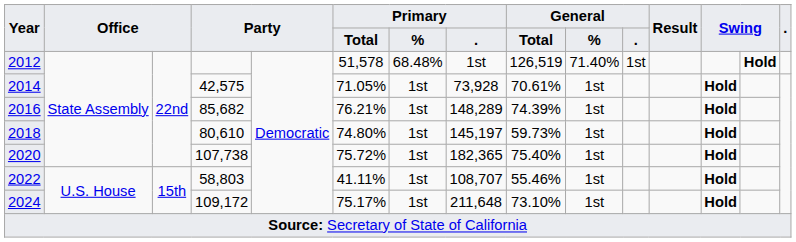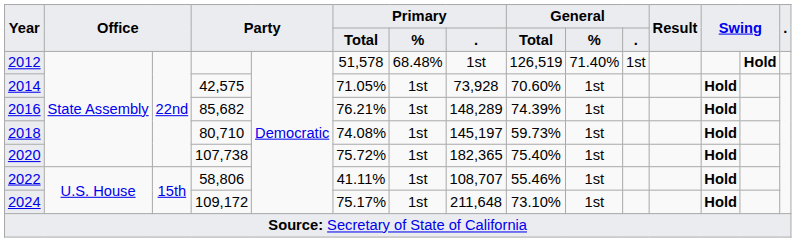(536, 86) 70.61% -> (536, 86) 70.60%
(222, 133) 80,610 -> (222, 133) 80,710
(361, 133) 74.80% -> (361, 133) 74.08%
(222, 179) 58,803 -> (222, 179) 58,806
